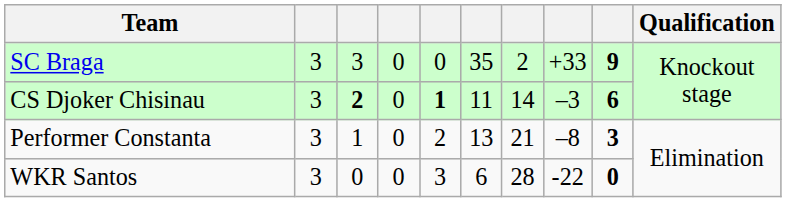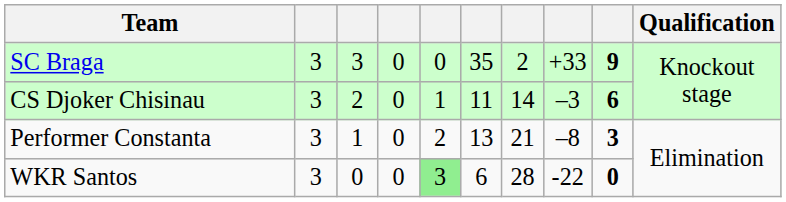(357, 100) bold -> (357, 100) normal
(440, 100) bold -> (440, 100) normal
(440, 176) no background -> (440, 176) lightgreen background
